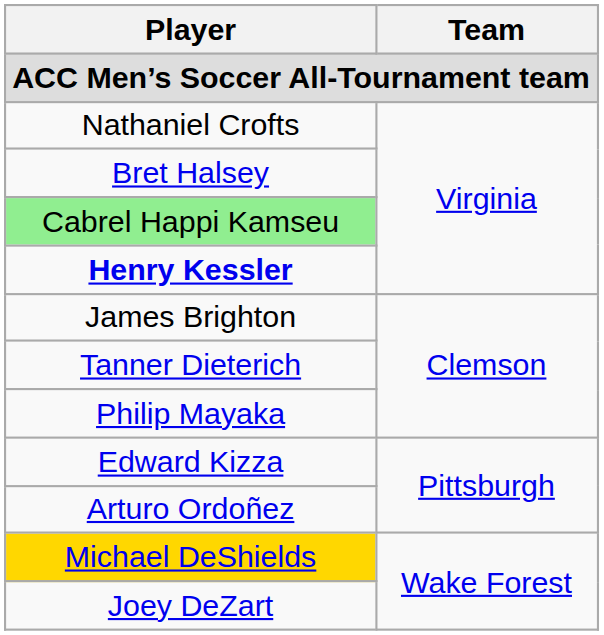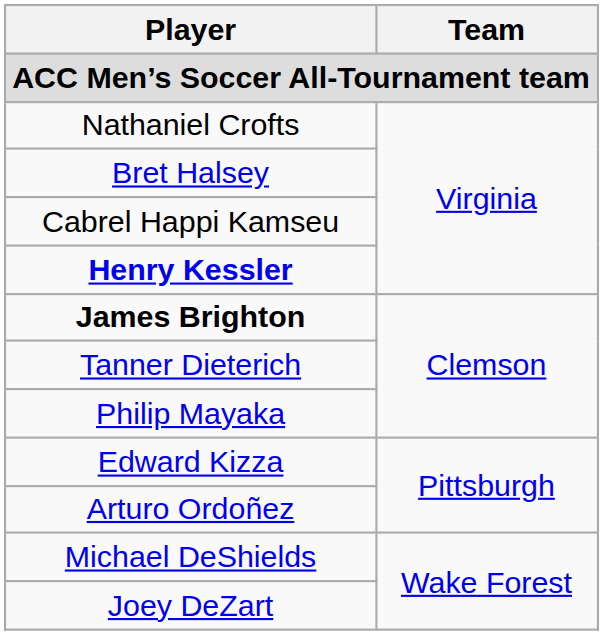(191, 221) lightgreen background -> (191, 221) no background
(191, 317) normal -> (191, 317) bold
(191, 557) gold background -> (191, 557) no background
